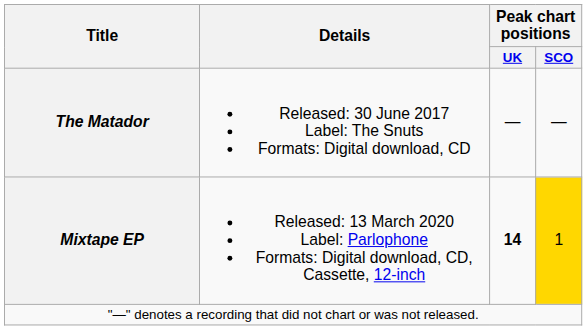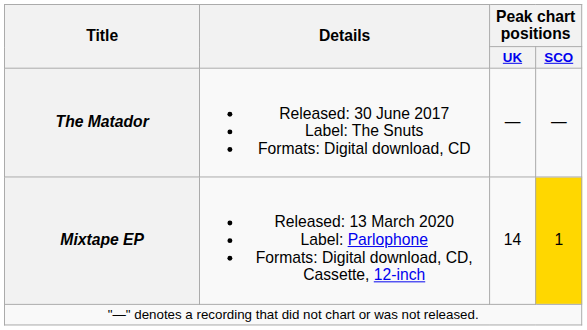(512, 240) bold -> (512, 240) normal
